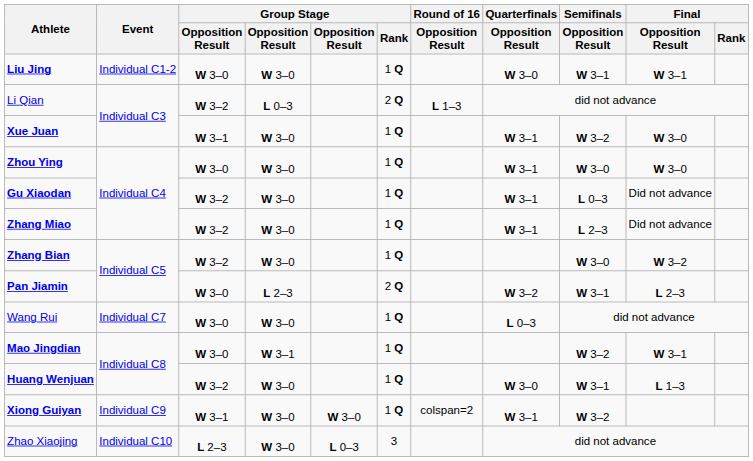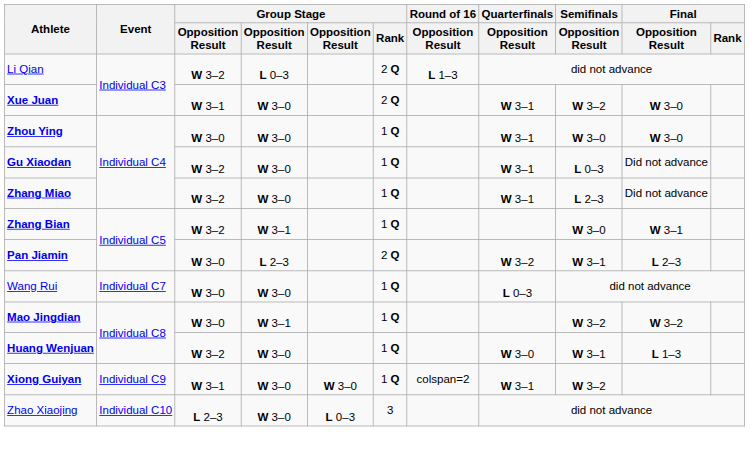- row: (29, 69)
(394, 131) 1 Q -> (390, 100) 2 Q
(278, 262) W 3–0 -> (274, 231) W 3–1
(670, 262) W 3–2 -> (666, 231) W 3–1
(670, 355) W 3–1 -> (666, 324) W 3–2
